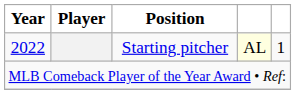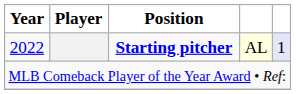(175, 47) normal -> (174, 47) bold
(281, 47) no background -> (281, 47) lavender background
